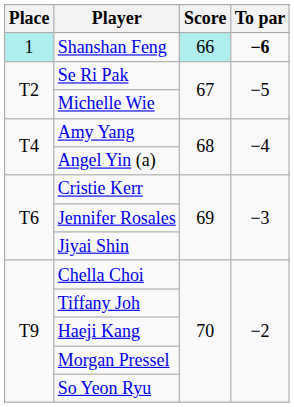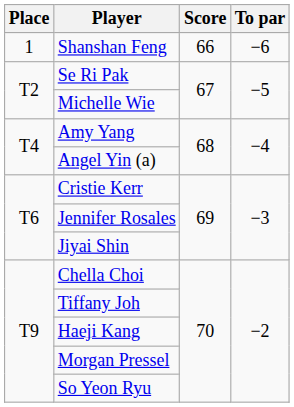(29, 47) paleturquoise background -> (29, 47) no background
(205, 47) paleturquoise background -> (205, 47) no background
(260, 47) bold -> (260, 47) normal
